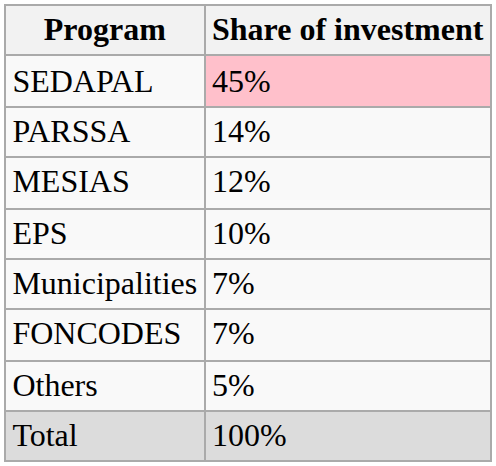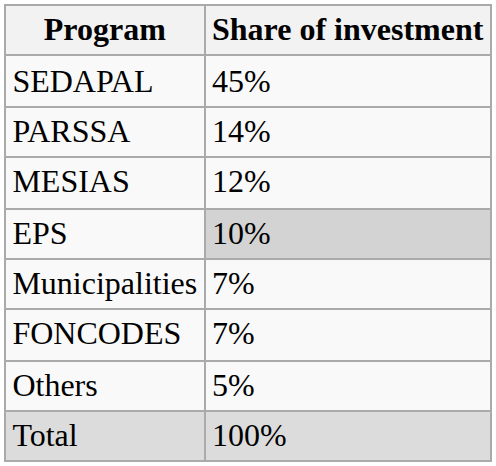(241, 80) pink background -> (241, 80) no background
(241, 232) no background -> (241, 232) lightgrey background
